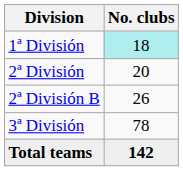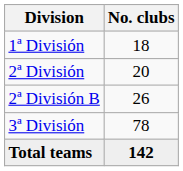(141, 44) paleturquoise background -> (141, 44) no background
